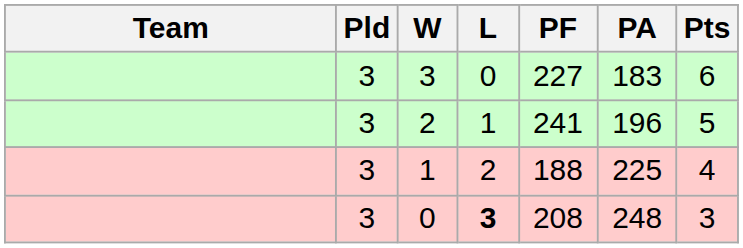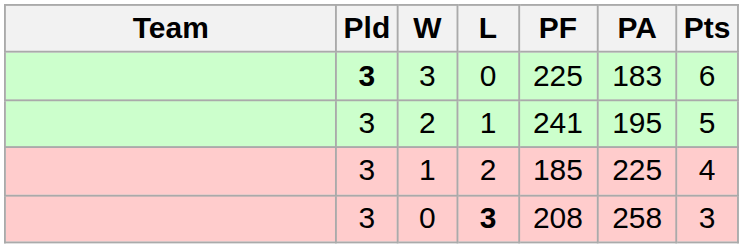(367, 75) normal -> (367, 75) bold
(558, 75) 227 -> (558, 75) 225
(637, 123) 196 -> (637, 123) 195
(558, 170) 188 -> (558, 170) 185
(637, 218) 248 -> (637, 218) 258
